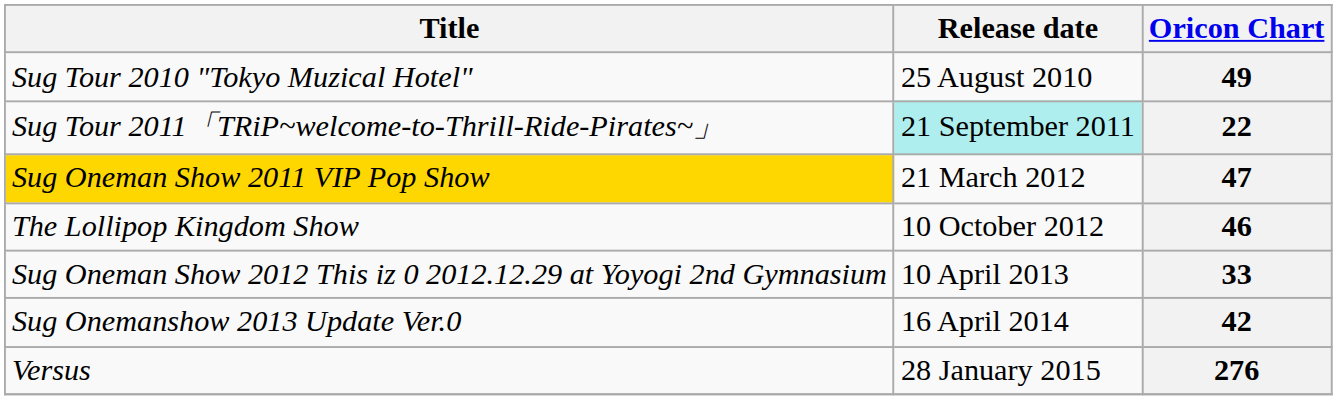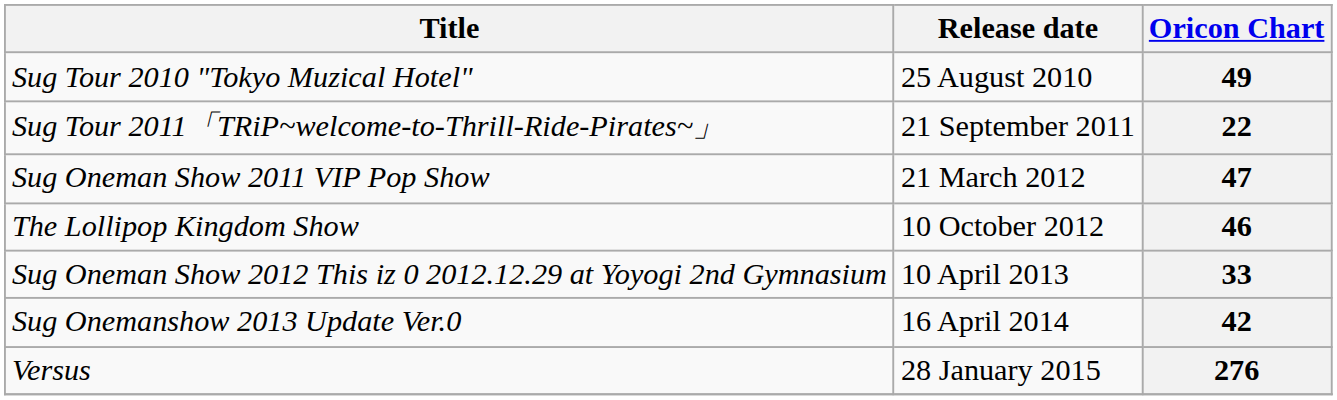(1018, 127) paleturquoise background -> (1018, 127) no background
(251, 178) gold background -> (251, 178) no background
